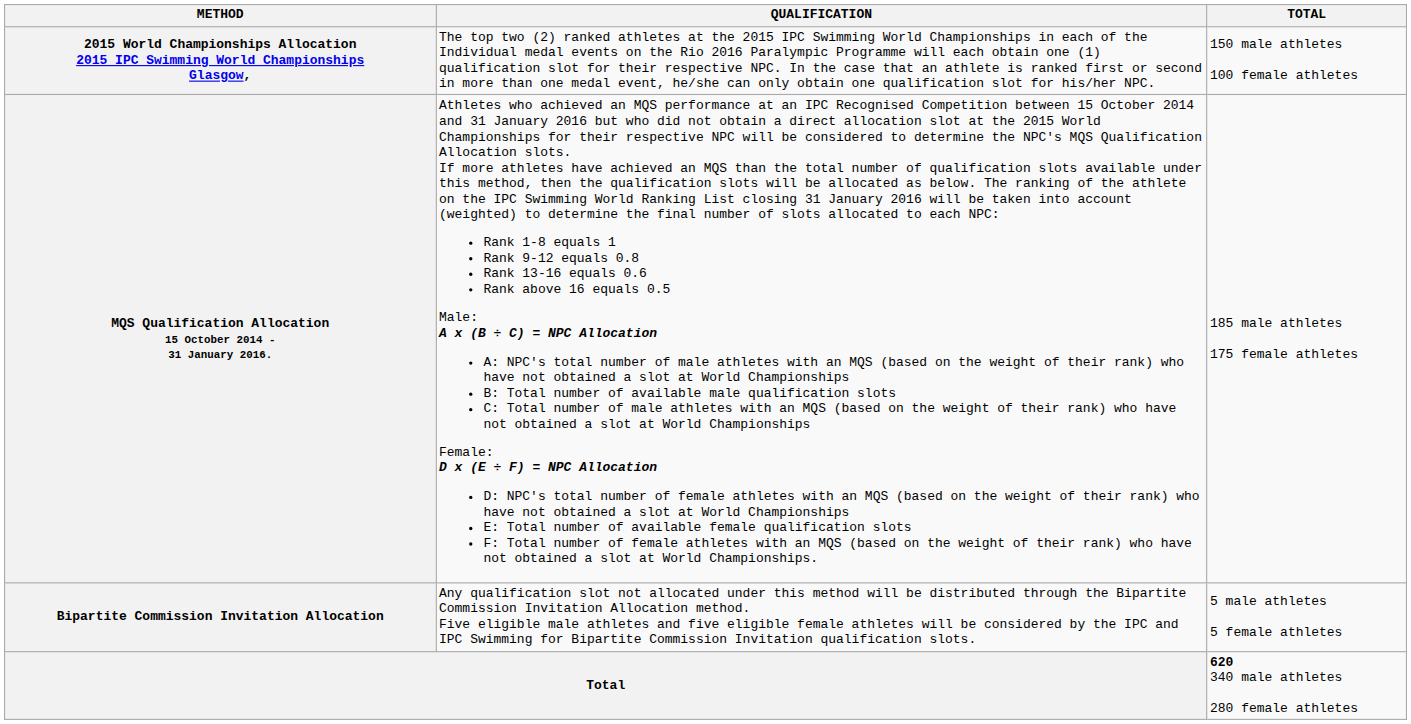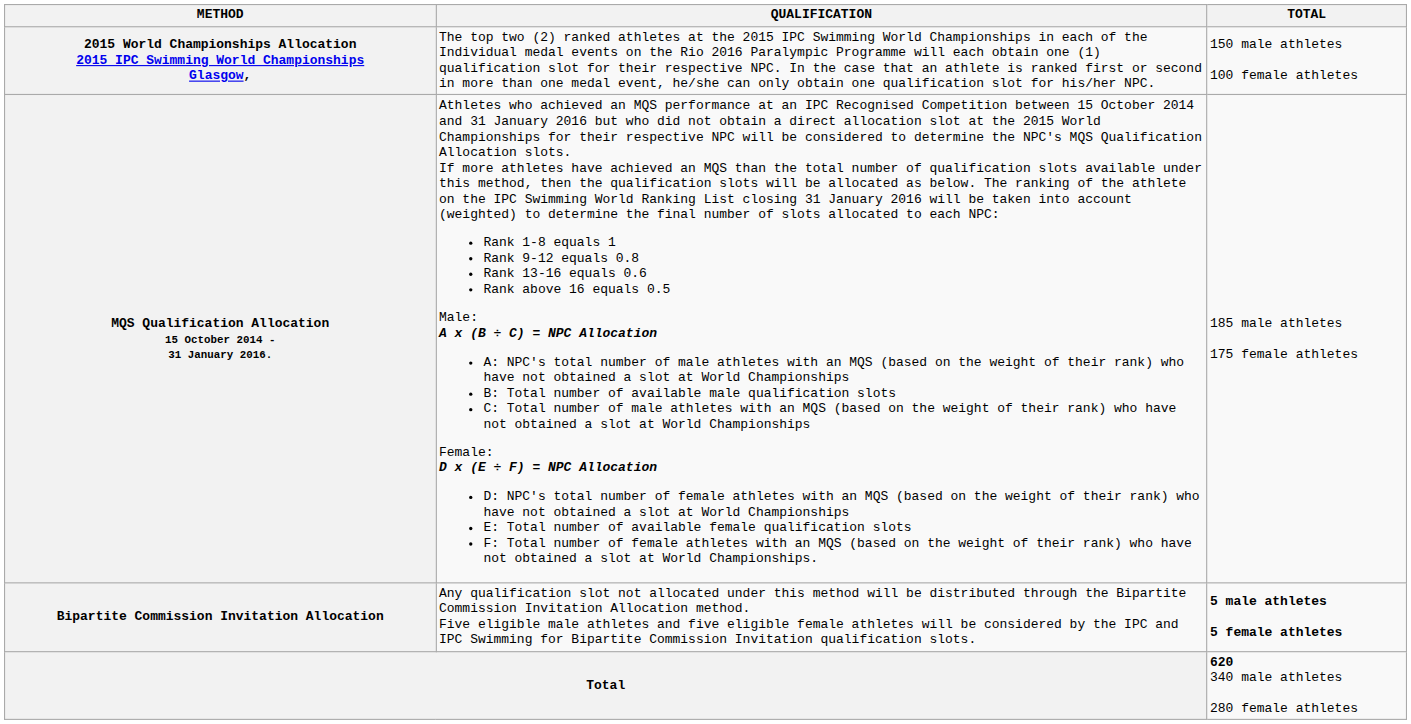(1276, 617) normal -> (1276, 617) bold
